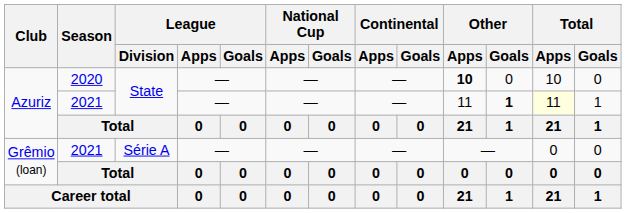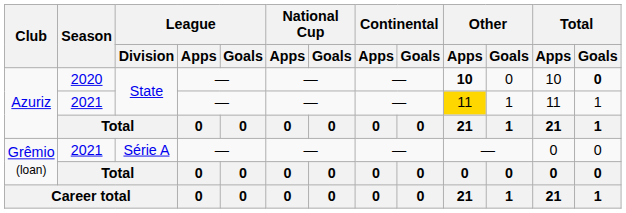(598, 80) normal -> (598, 80) bold
(465, 103) no background -> (465, 103) gold background
(509, 103) bold -> (509, 103) normal
(553, 103) lightyellow background -> (553, 103) no background
